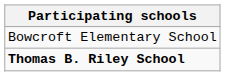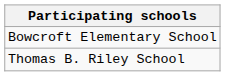(96, 59) bold -> (96, 59) normal
